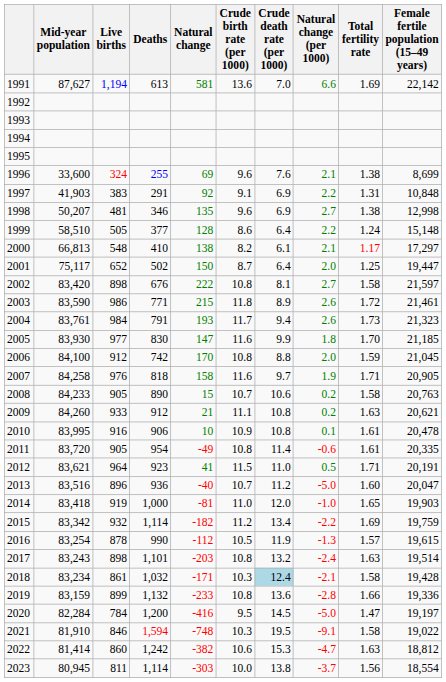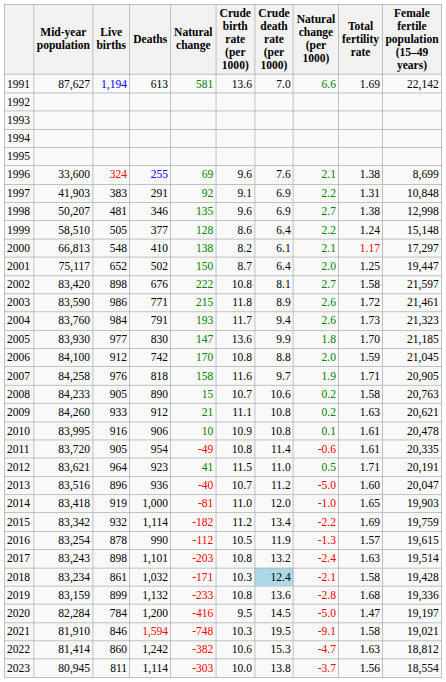(74, 321) 83,761 -> (74, 321) 83,760
(242, 339) 11.6 -> (242, 339) 13.6
(370, 595) 1.66 -> (370, 595) 1.68
(423, 631) 19,022 -> (423, 631) 19,021
